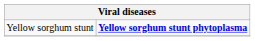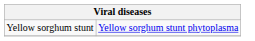(173, 28) bold -> (168, 28) normal
